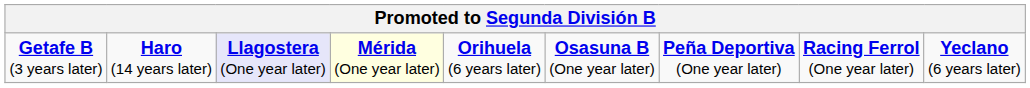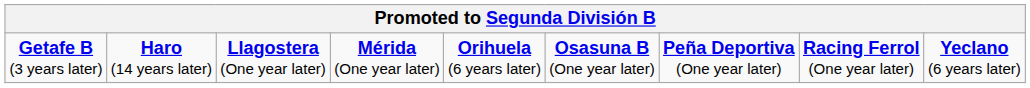(273, 57) lavender background -> (273, 57) no background
(387, 57) lightyellow background -> (387, 57) no background
